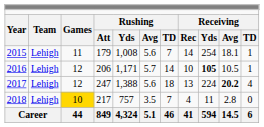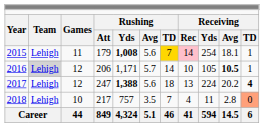(126, 53) normal -> (126, 53) bold
(169, 53) no background -> (169, 53) gold background
(188, 53) no background -> (188, 53) pink background
(45, 68) no background -> (45, 68) lightgrey background
(209, 68) bold -> (209, 68) normal
(230, 68) normal -> (230, 68) bold
(126, 84) normal -> (126, 84) bold
(230, 84) bold -> (230, 84) normal
(250, 84) normal -> (250, 84) bold
(77, 99) gold background -> (77, 99) no background
(250, 99) no background -> (250, 99) lightsalmon background
